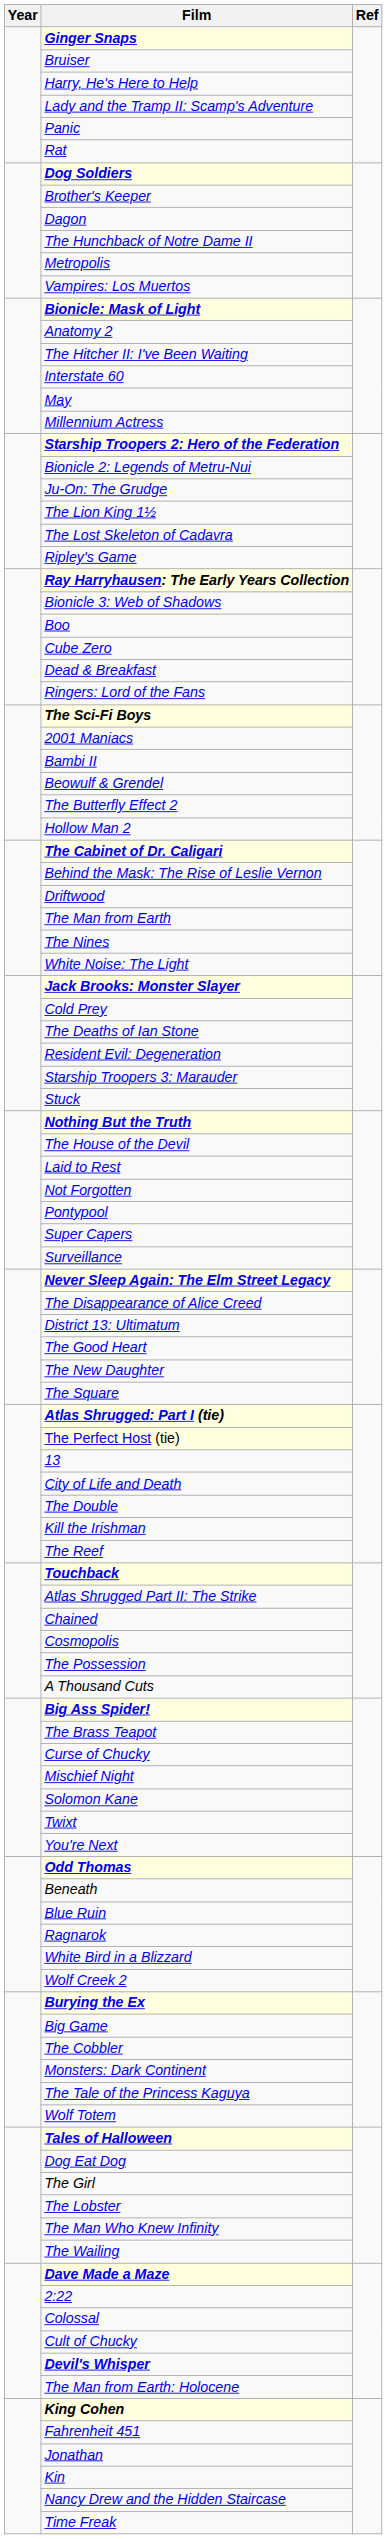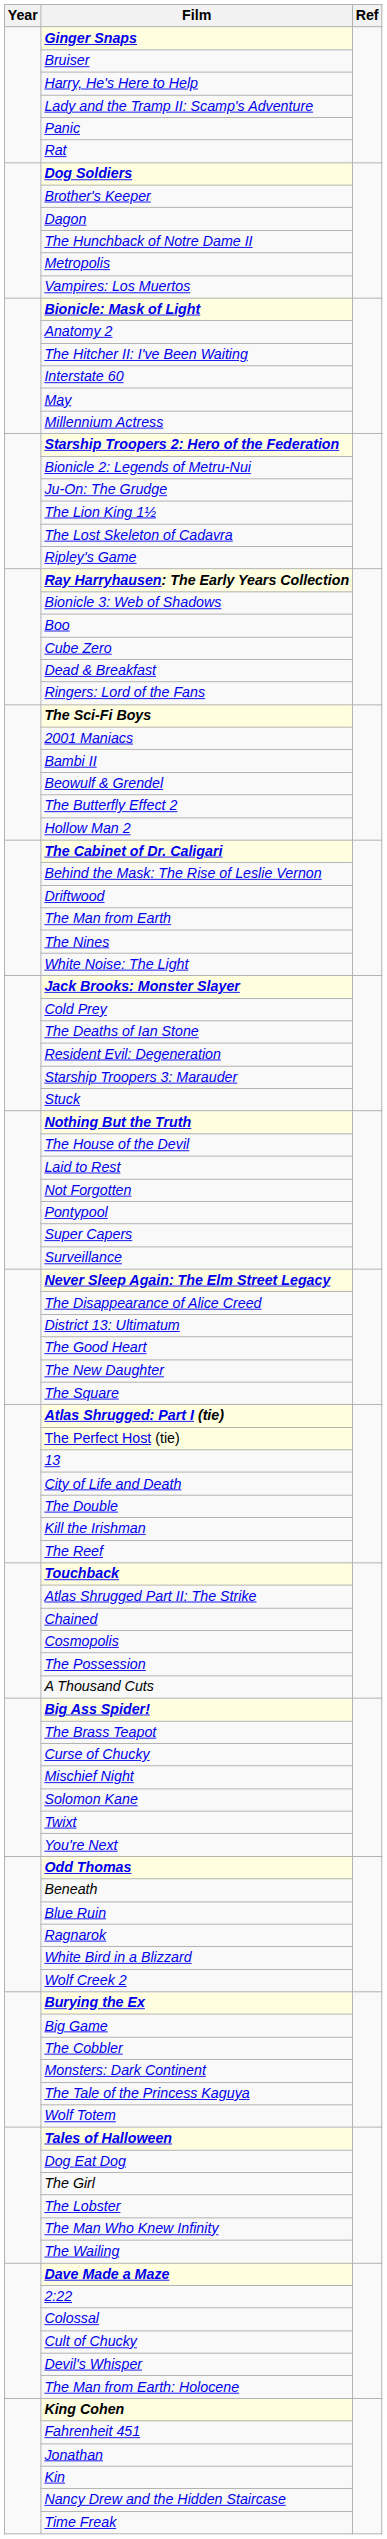(97, 2364) bold -> (93, 2364) normal
